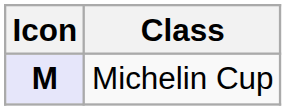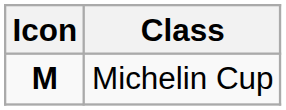(45, 79) lavender background -> (45, 79) no background
